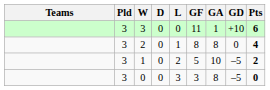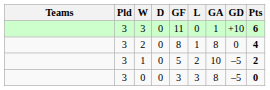columns swapped: (178, 12) <-> (196, 12)
